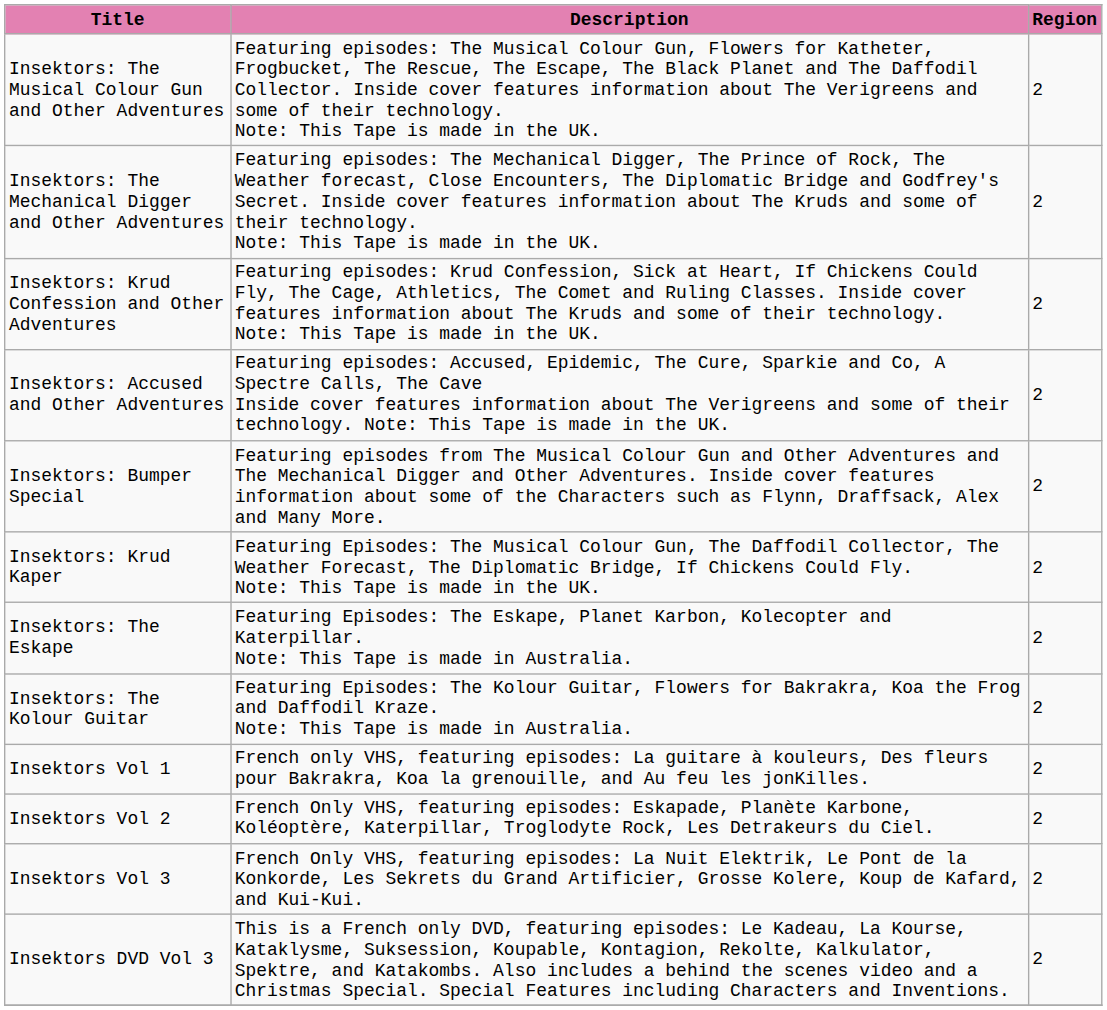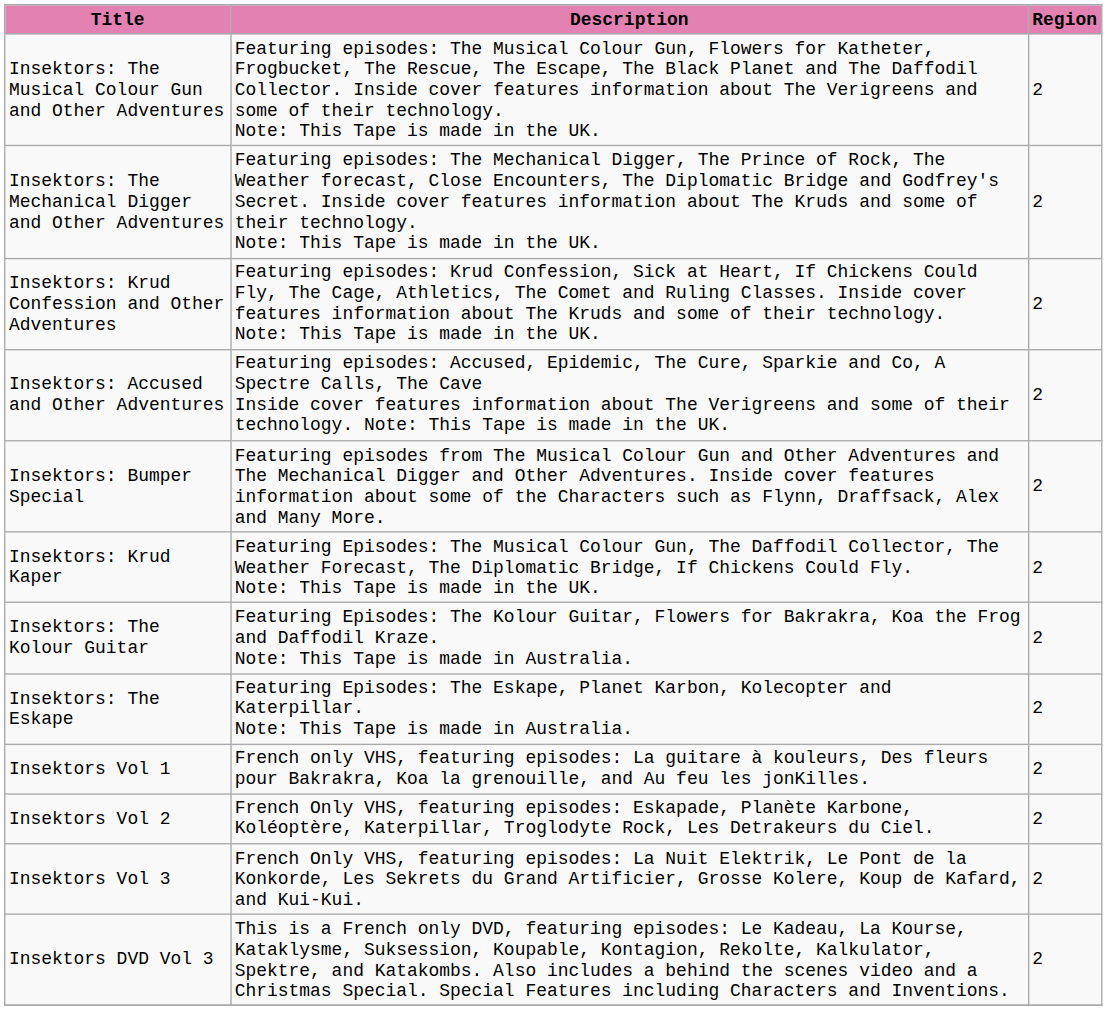rows swapped: (84, 709) <-> (84, 638)
